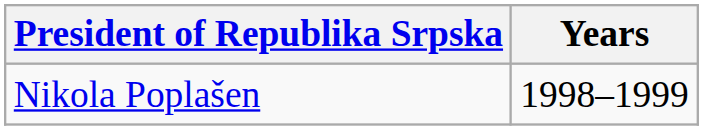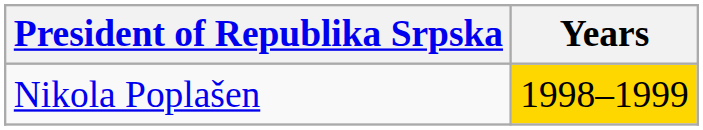(605, 93) no background -> (605, 93) gold background
